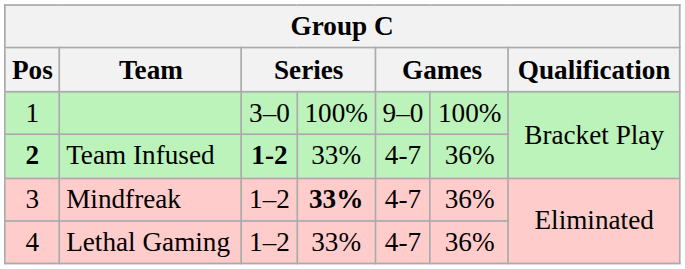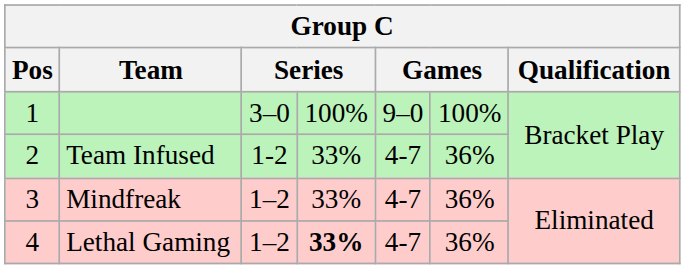(32, 155) bold -> (32, 155) normal
(269, 155) bold -> (269, 155) normal
(336, 198) bold -> (336, 198) normal
(336, 241) normal -> (336, 241) bold
